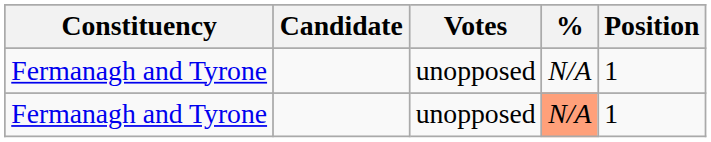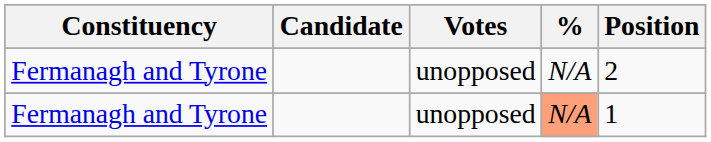(611, 70) 1 -> (611, 70) 2
